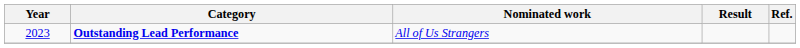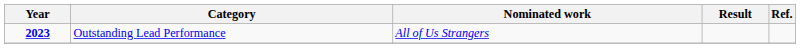(38, 33) normal -> (38, 33) bold
(156, 33) bold -> (150, 33) normal
